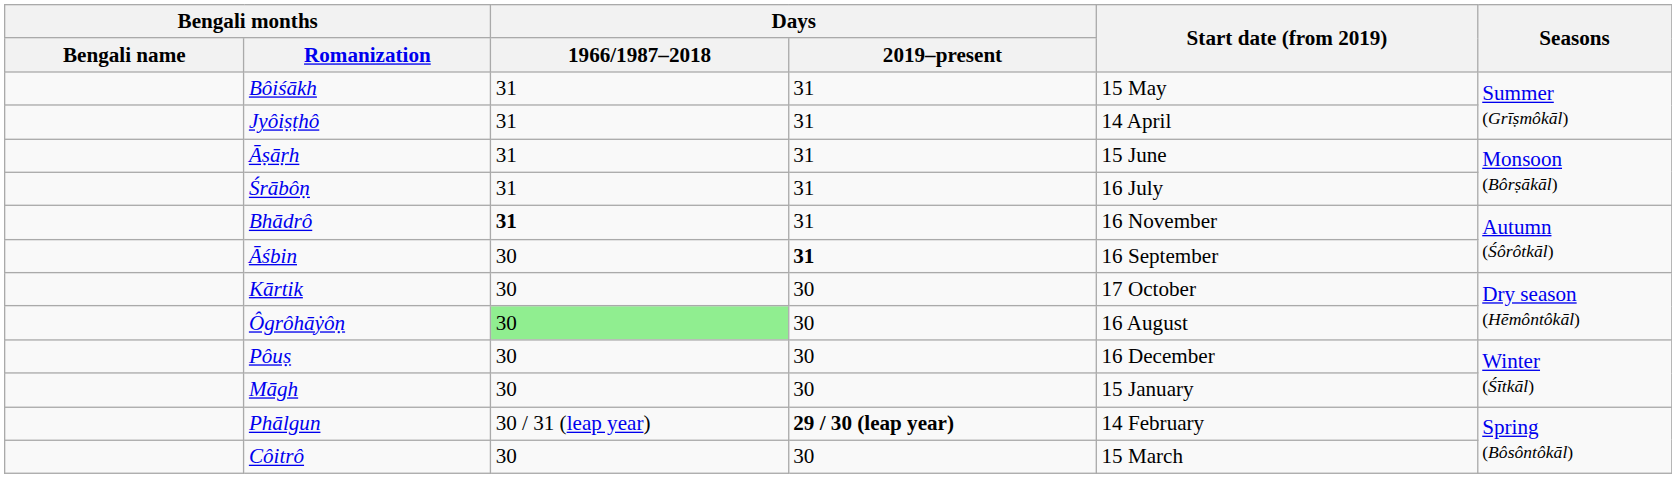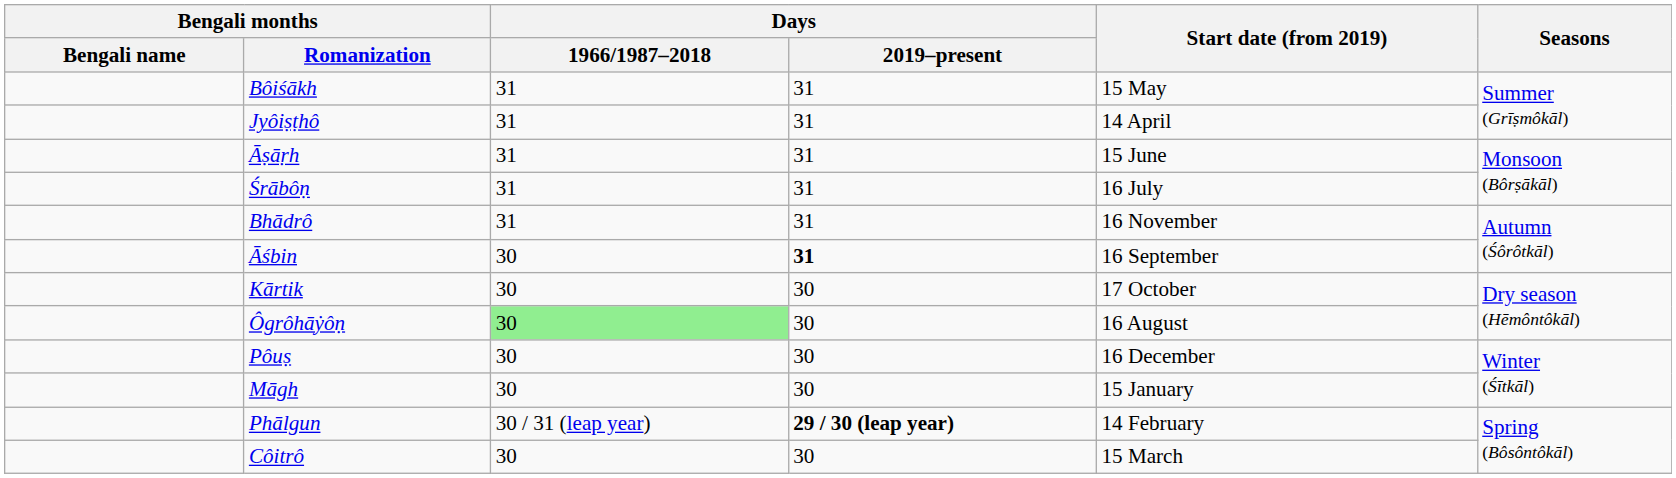(506, 222) bold -> (506, 222) normal
